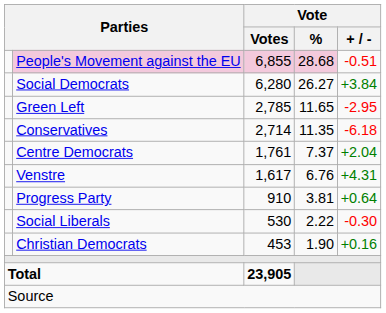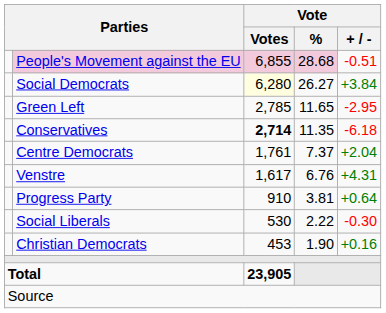(273, 84) no background -> (273, 84) lightyellow background
(273, 130) normal -> (273, 130) bold
